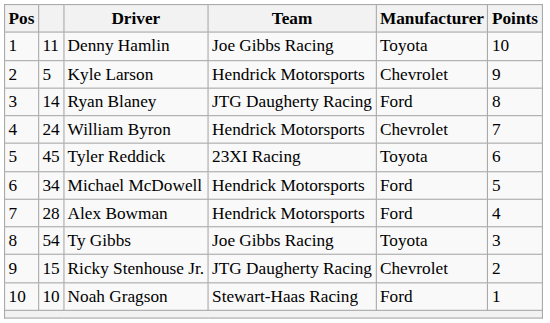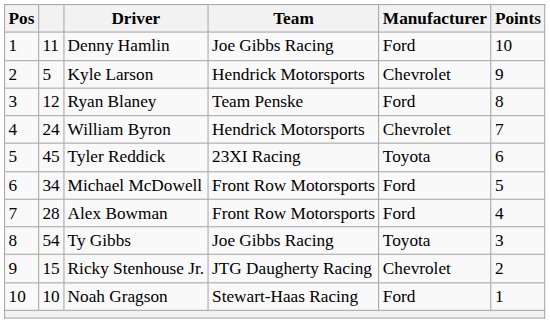(404, 45) Toyota -> (399, 45) Ford
(51, 101) 14 -> (51, 101) 12
(292, 101) JTG Daugherty Racing -> (258, 101) Team Penske
(288, 184) Hendrick Motorsports -> (293, 184) Front Row Motorsports
(288, 212) Hendrick Motorsports -> (293, 212) Front Row Motorsports
